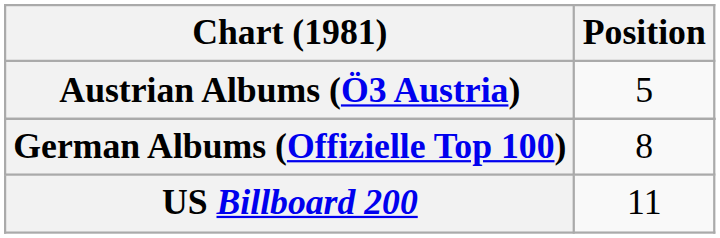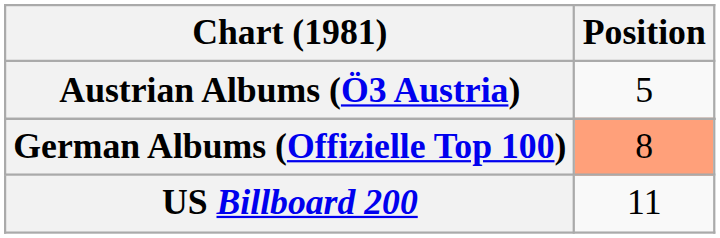(644, 145) no background -> (644, 145) lightsalmon background
